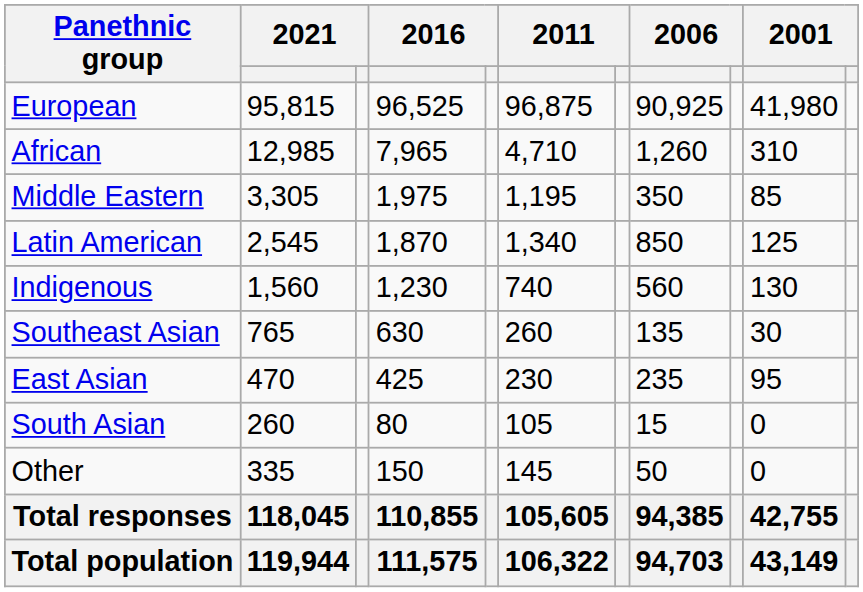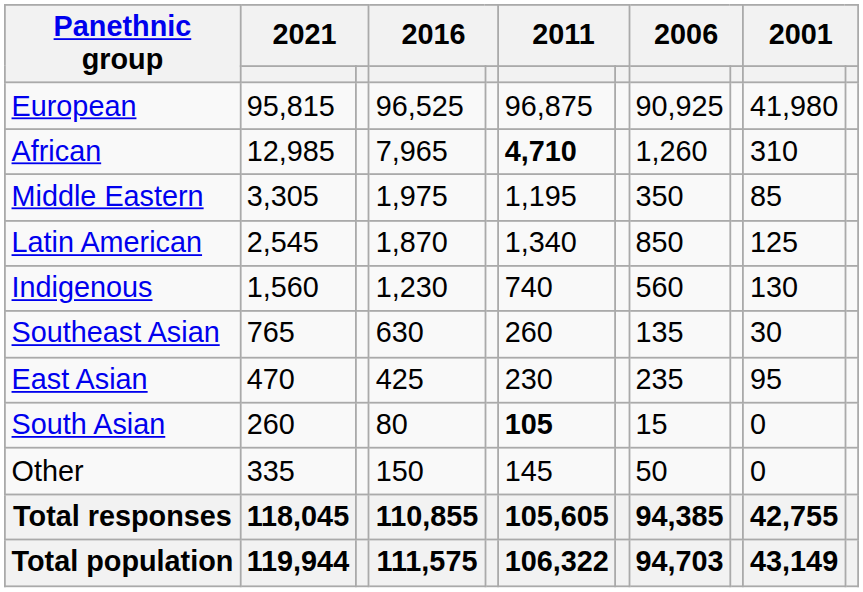(541, 151) normal -> (541, 151) bold
(529, 425) normal -> (529, 425) bold
